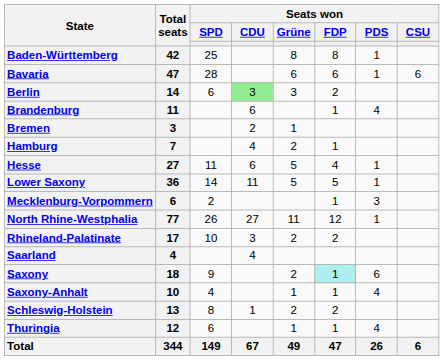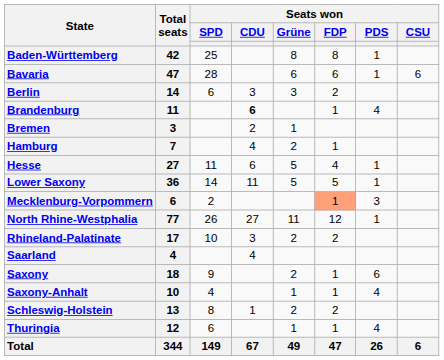(252, 92) lightgreen background -> (252, 92) no background
(252, 110) normal -> (252, 110) bold
(335, 201) no background -> (335, 201) lightsalmon background
(335, 274) paleturquoise background -> (335, 274) no background
